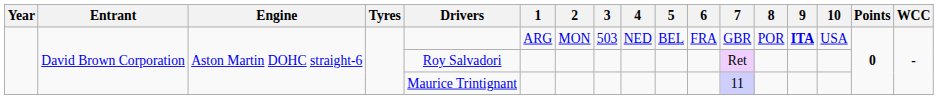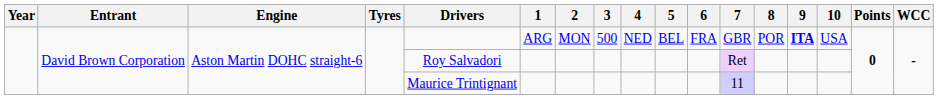(607, 38) 503 -> (607, 38) 500
